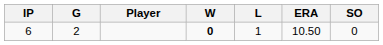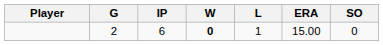columns swapped: (143, 13) <-> (28, 13)
(306, 31) 10.50 -> (306, 31) 15.00
